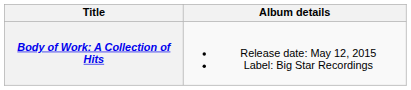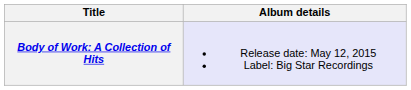(295, 59) no background -> (295, 59) lavender background
